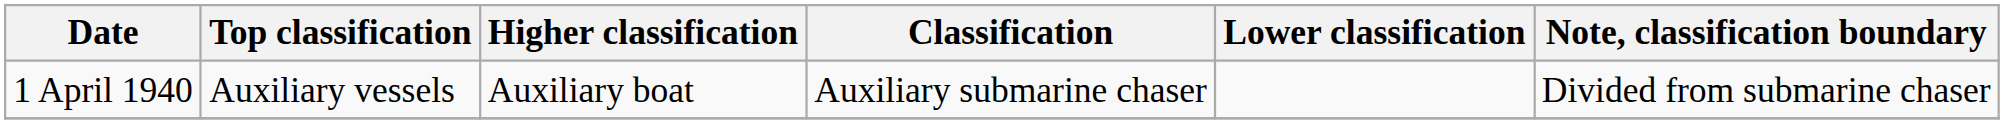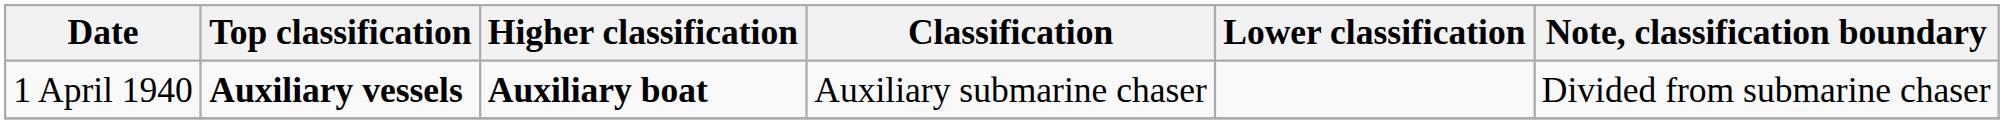(332, 88) normal -> (336, 88) bold
(591, 88) normal -> (598, 88) bold
